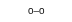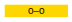(36, 11) no background -> (36, 11) gold background
